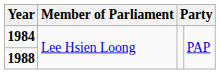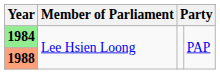(21, 36) no background -> (21, 36) lightgreen background
(21, 58) no background -> (21, 58) lightsalmon background
